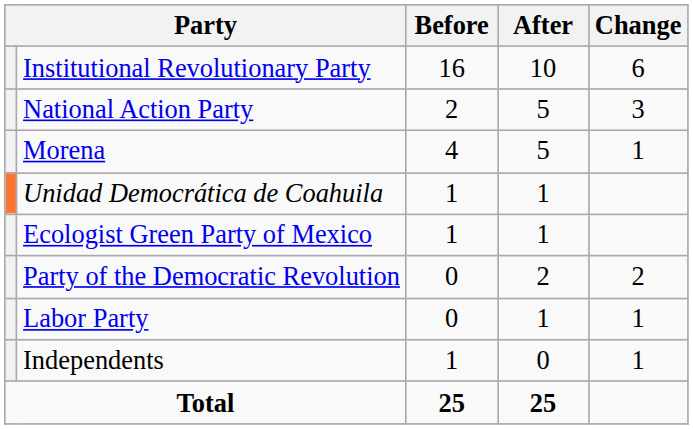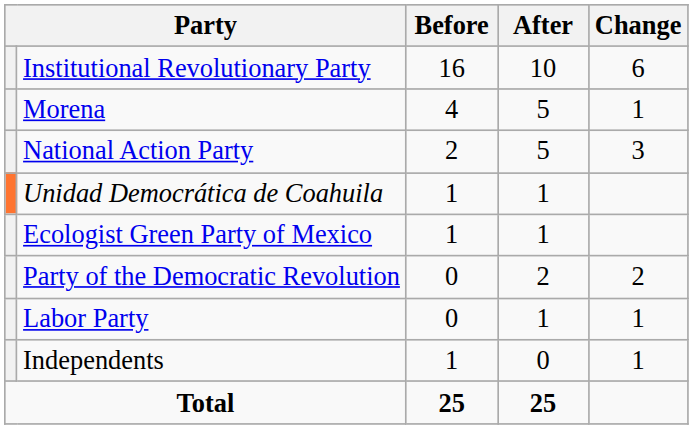rows swapped: (64, 151) <-> (138, 109)
